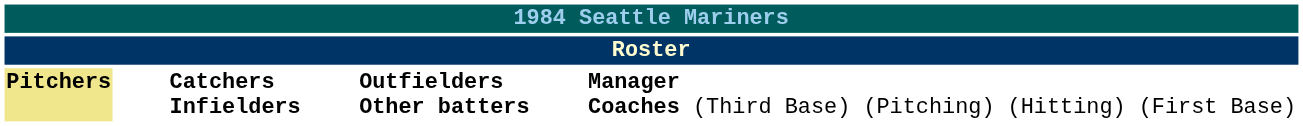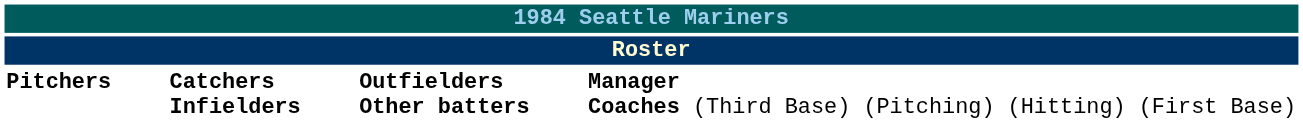(59, 82) khaki background -> (59, 82) no background
